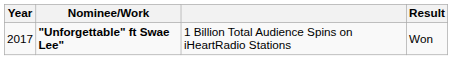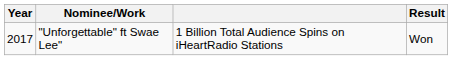(104, 38) bold -> (99, 38) normal
